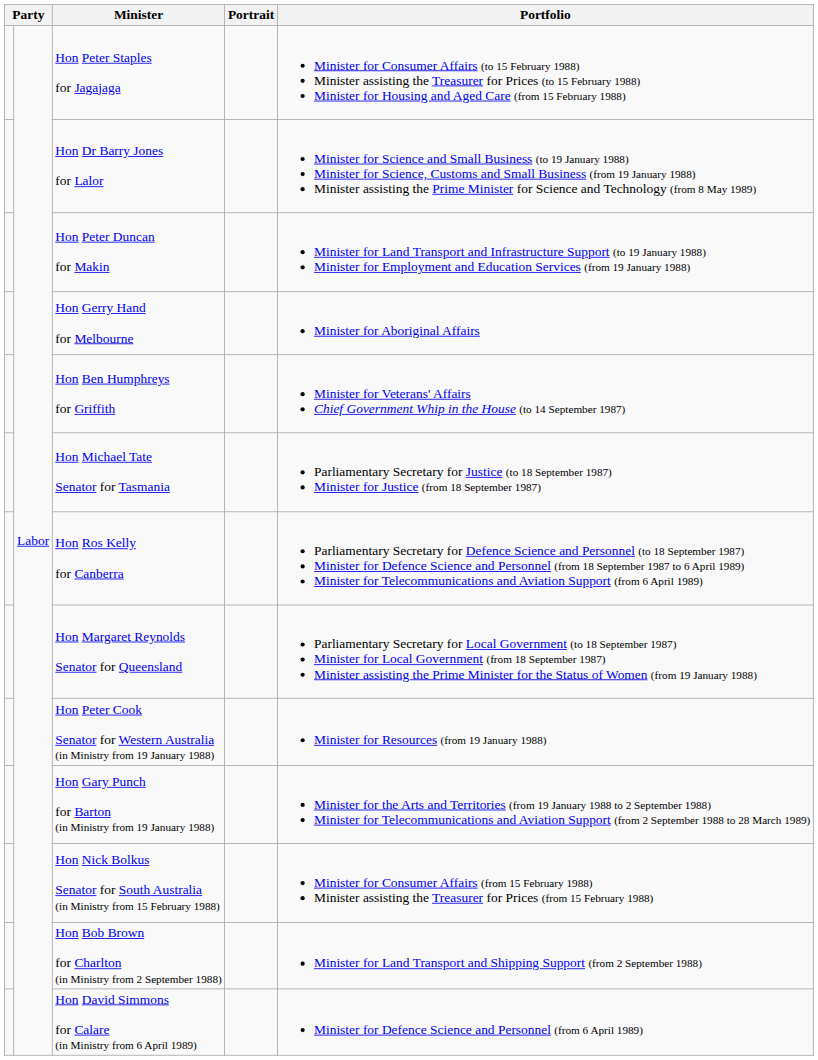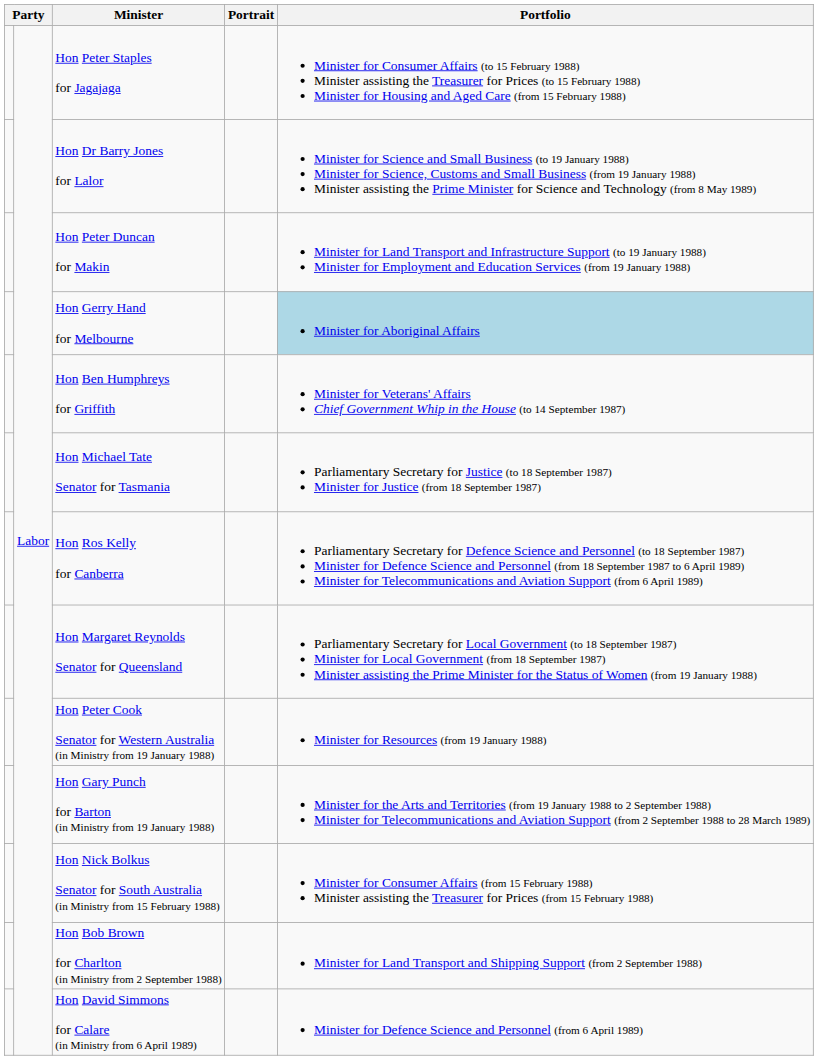(545, 330) no background -> (545, 330) lightblue background
